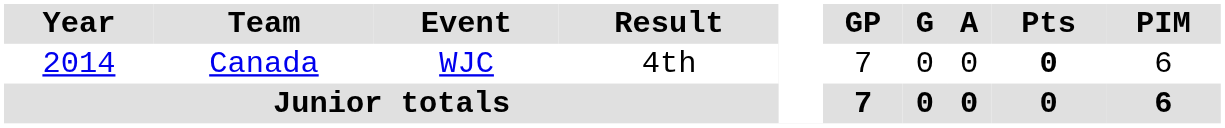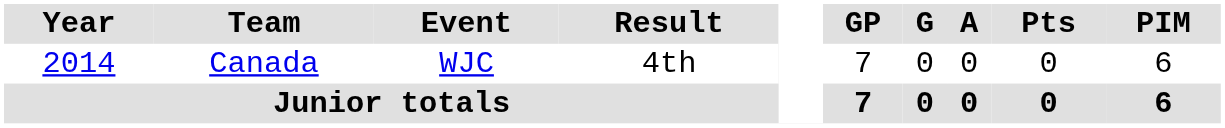(1049, 64) bold -> (1049, 64) normal
